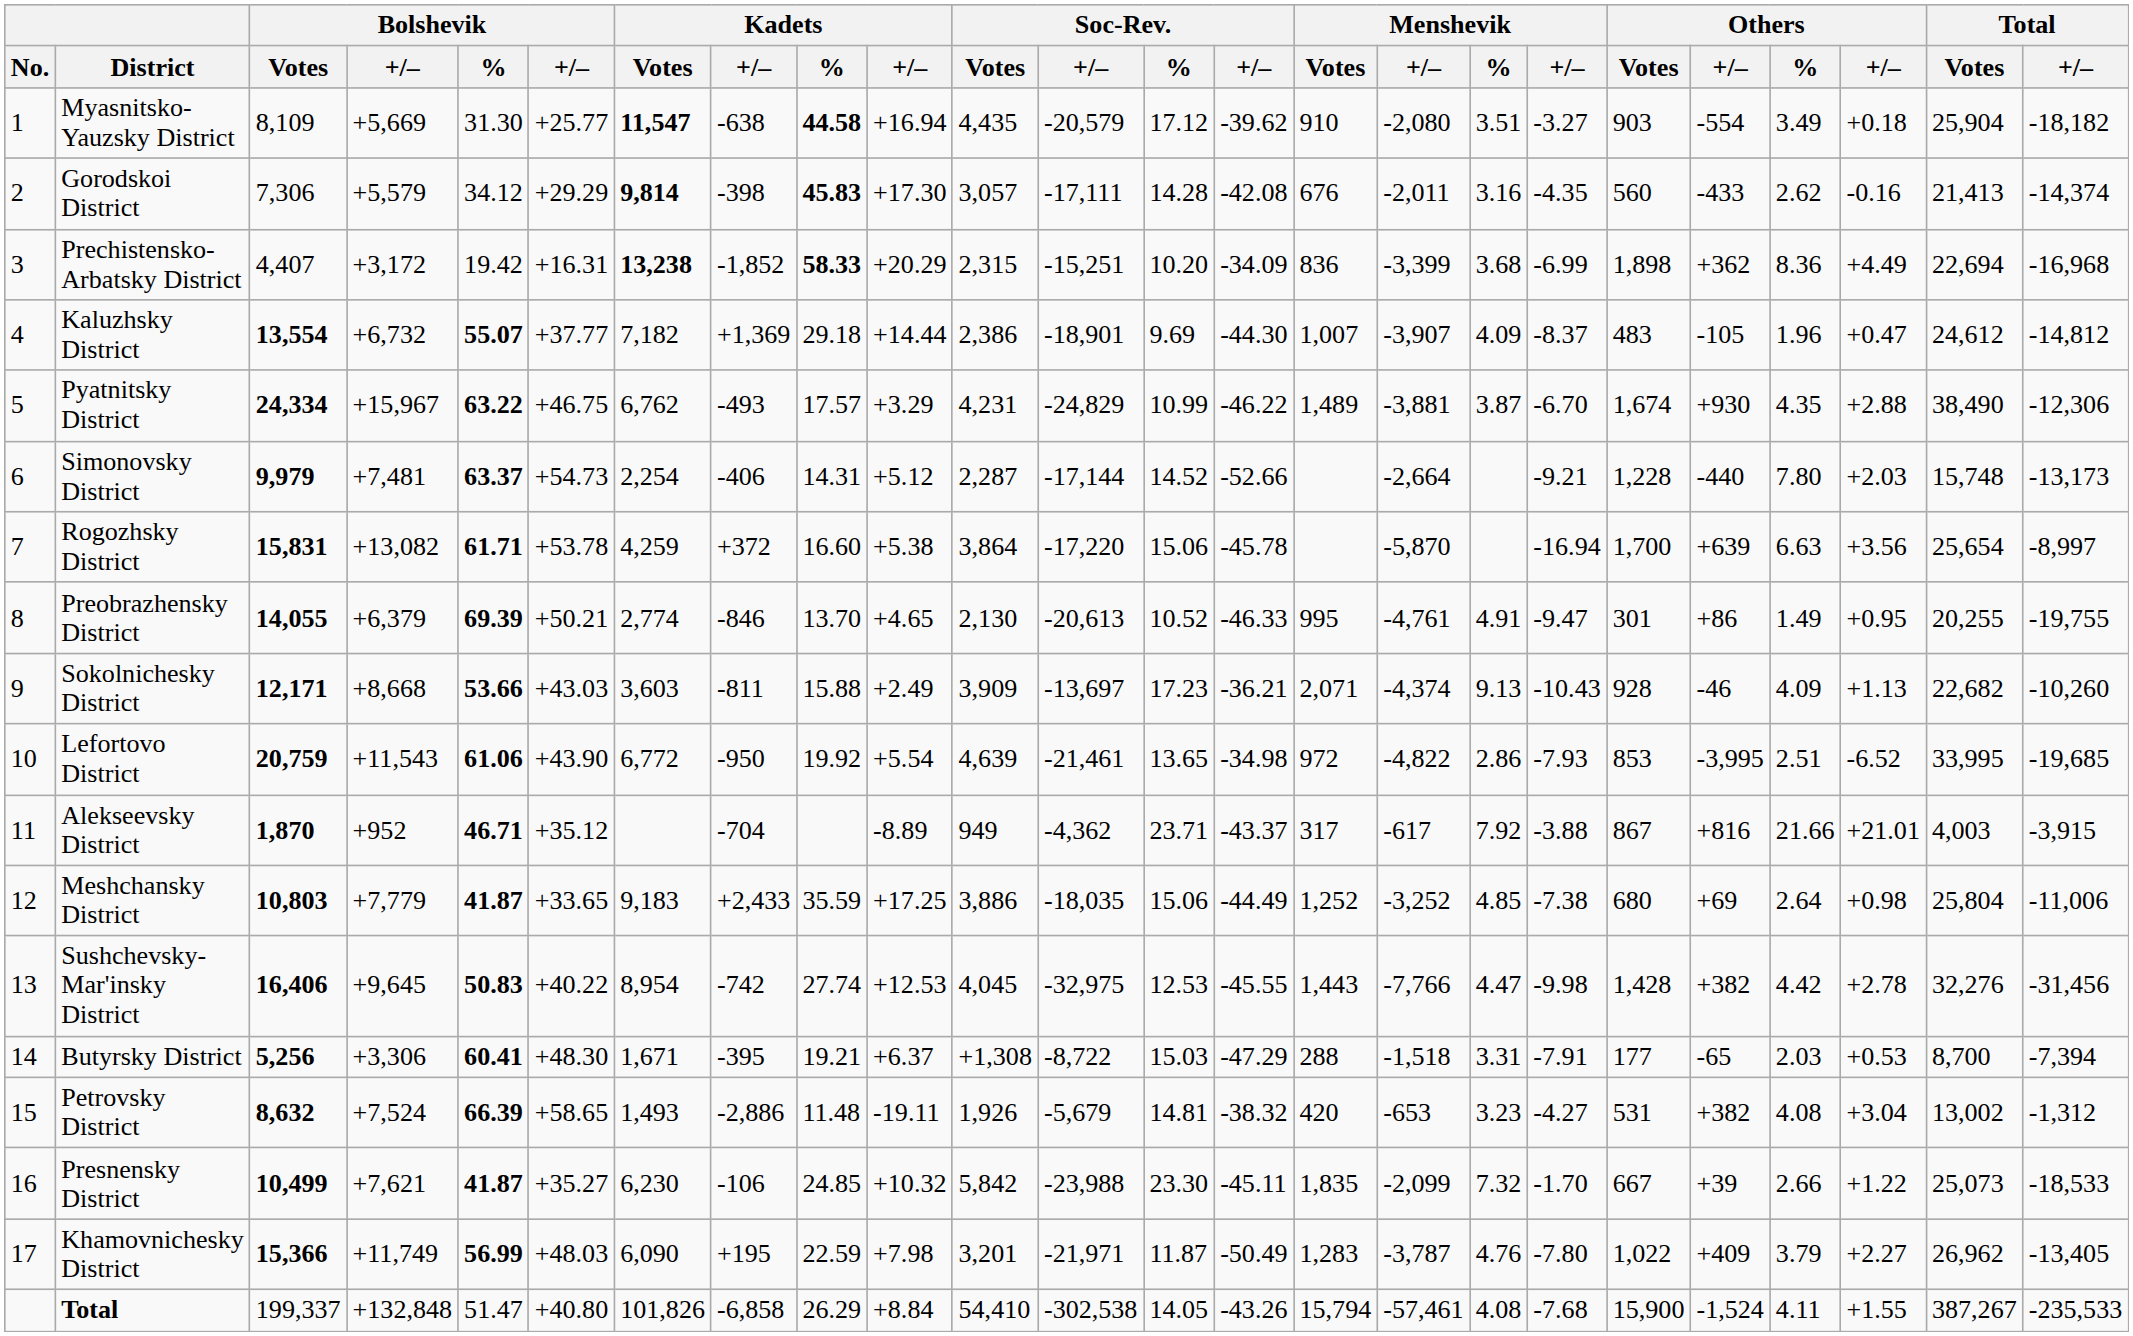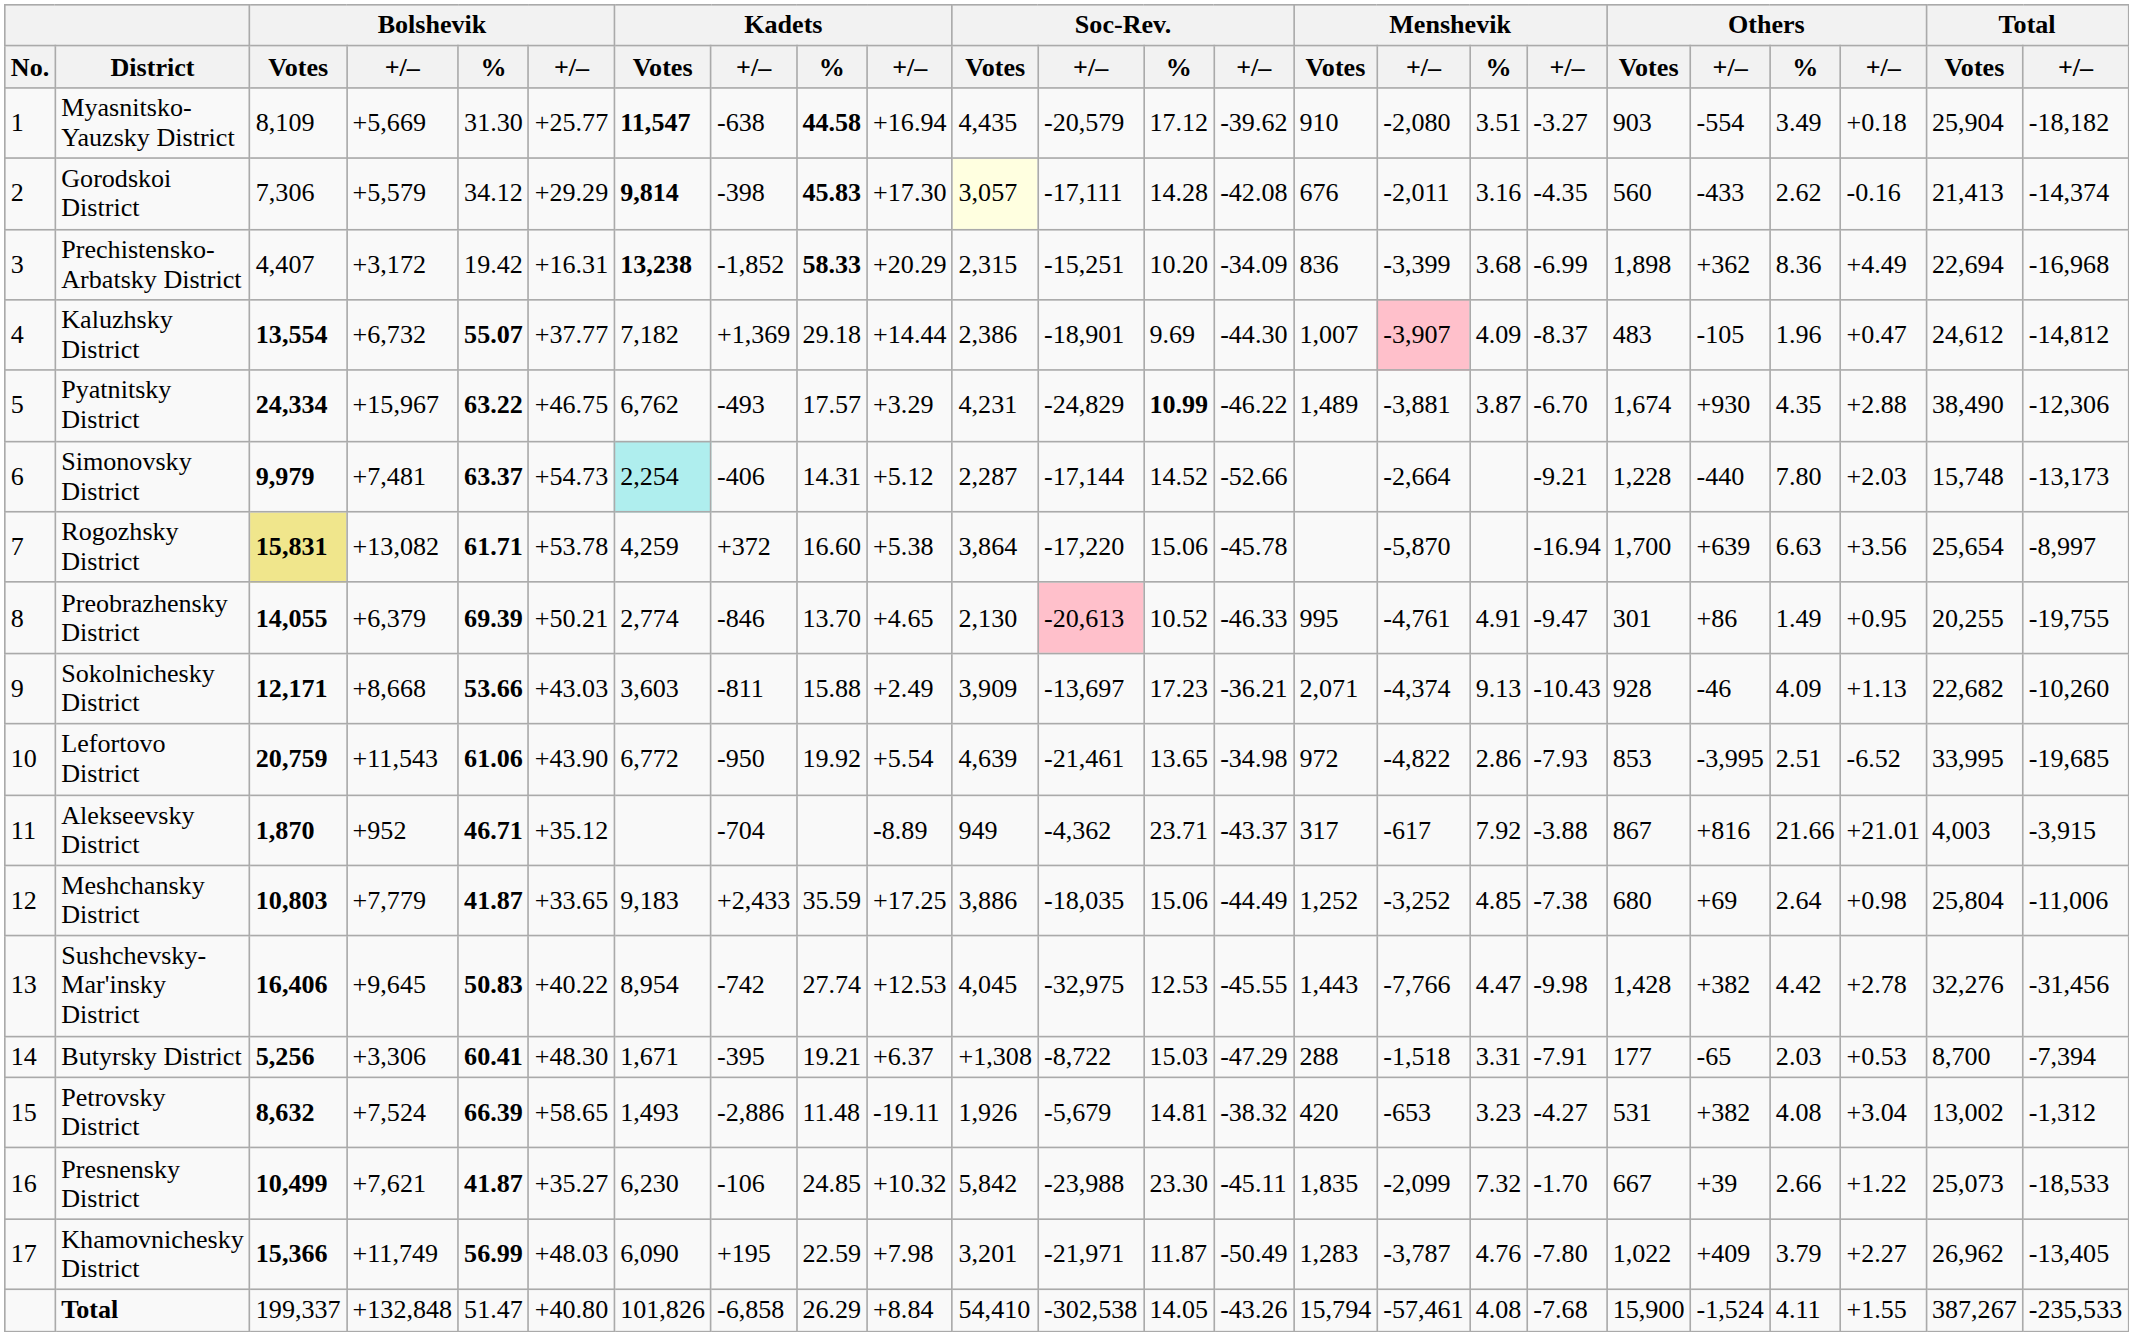(988, 193) no background -> (988, 193) lightyellow background
(1417, 334) no background -> (1417, 334) pink background
(1179, 405) normal -> (1179, 405) bold
(650, 476) no background -> (650, 476) paleturquoise background
(292, 546) no background -> (292, 546) khaki background
(1084, 617) no background -> (1084, 617) pink background
